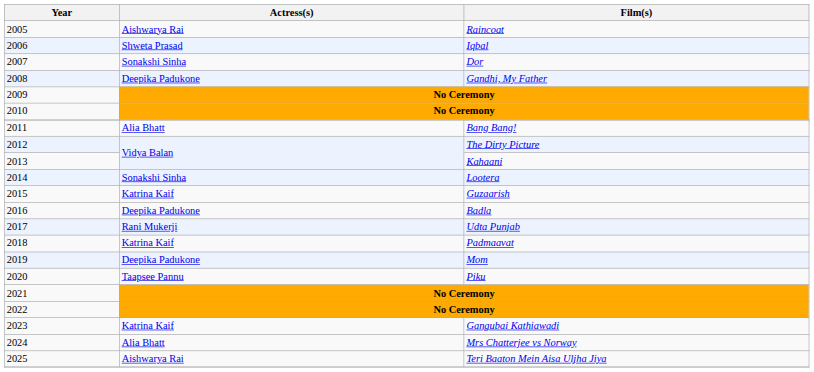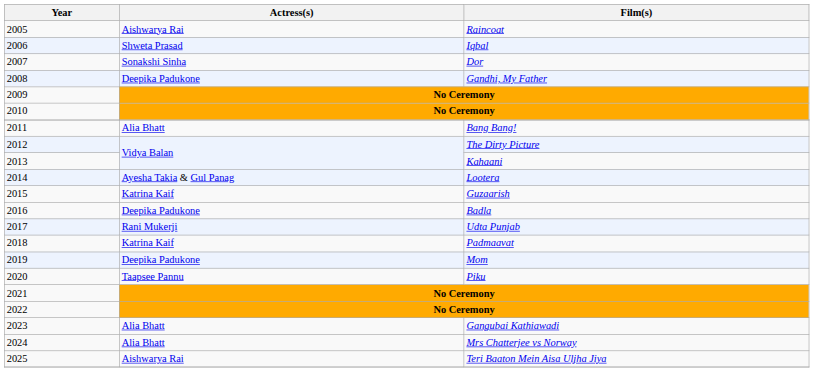(154, 177) Sonakshi Sinha -> (178, 177) Ayesha Takia & Gul Panag
(148, 326) Katrina Kaif -> (143, 326) Alia Bhatt
